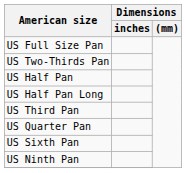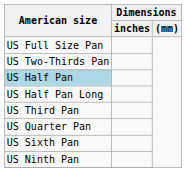(40, 78) no background -> (40, 78) lightblue background
